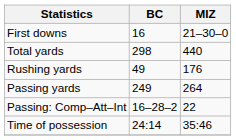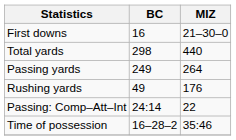rows swapped: (44, 70) <-> (44, 88)
(155, 107) 16–28–2 -> (147, 107) 24:14
(147, 125) 24:14 -> (155, 125) 16–28–2
